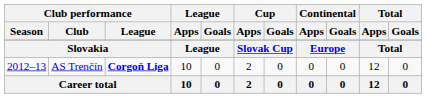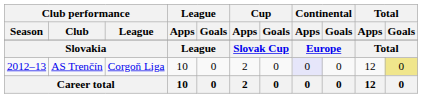(138, 66) bold -> (136, 66) normal
(311, 66) no background -> (307, 66) lavender background
(405, 66) no background -> (401, 66) khaki background
